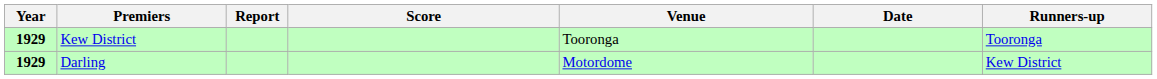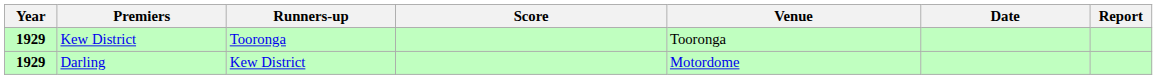columns swapped: (1067, 16) <-> (257, 16)
